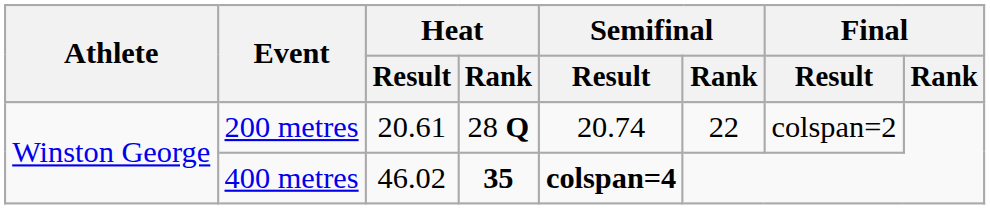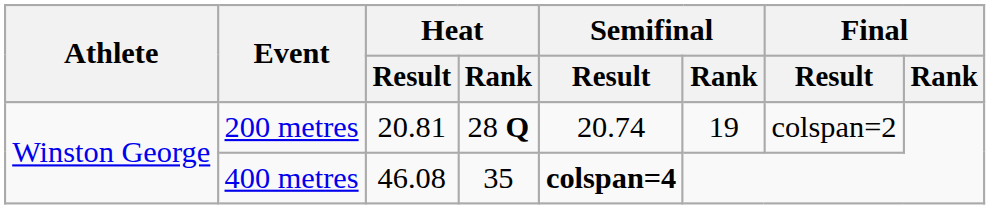(412, 127) 20.61 -> (412, 127) 20.81
(724, 127) 22 -> (724, 127) 19
(412, 177) 46.02 -> (412, 177) 46.08
(498, 177) bold -> (498, 177) normal
